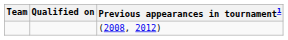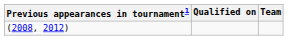columns swapped: (17, 13) <-> (190, 13)
